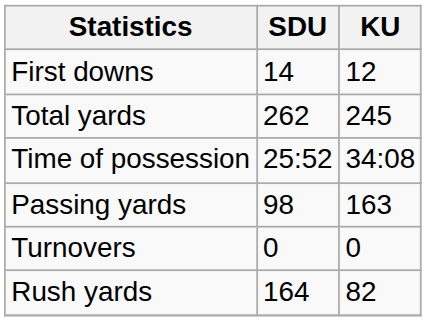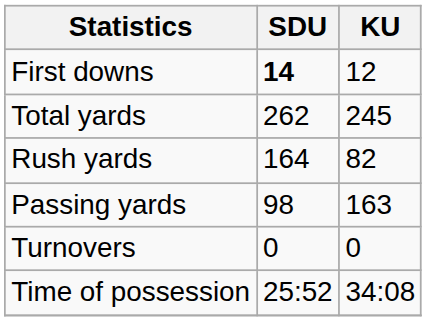(278, 71) normal -> (278, 71) bold
rows swapped: (82, 292) <-> (131, 159)
